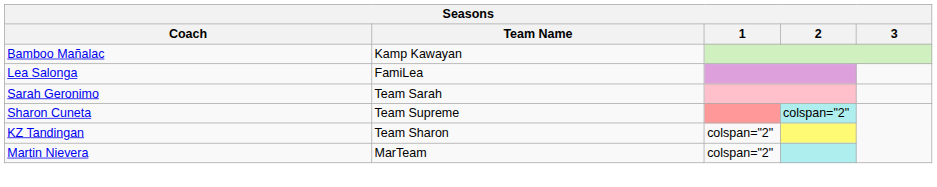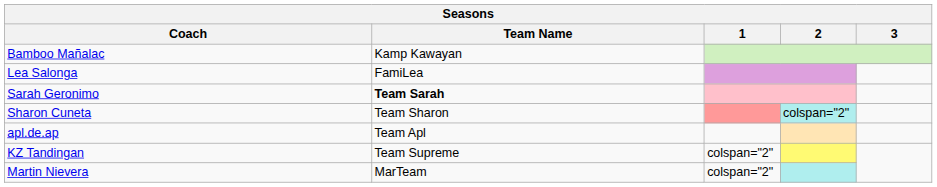(408, 93) normal -> (409, 93) bold
(417, 113) Team Supreme -> (412, 113) Team Sharon
+ row: (33, 133)
(412, 133) Team Sharon -> (417, 152) Team Supreme
